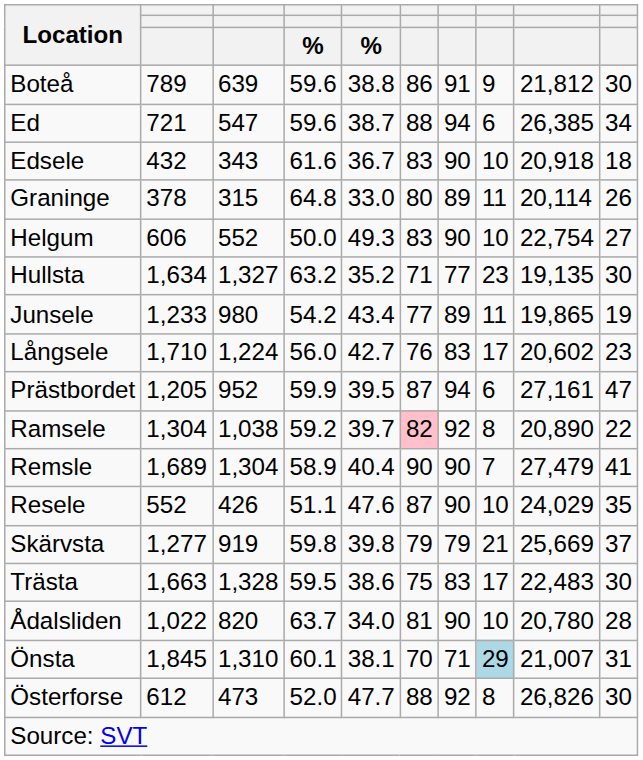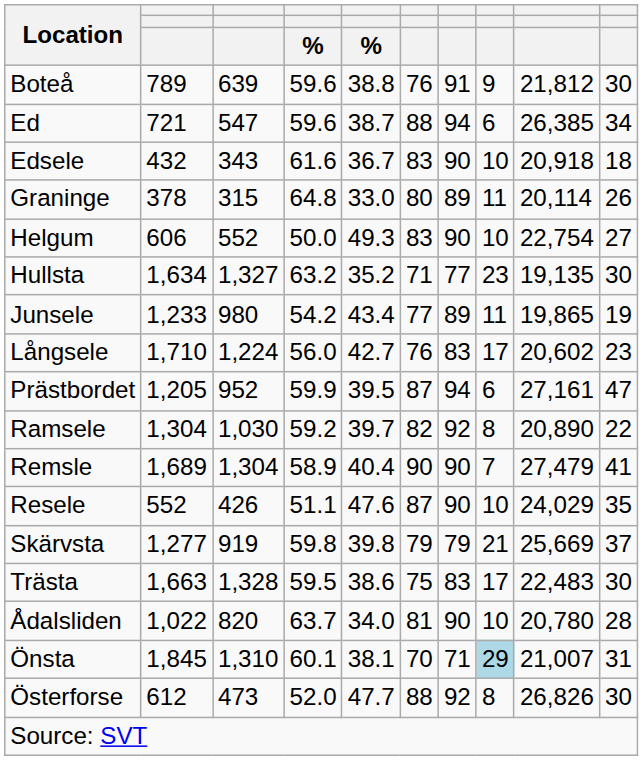(419, 84) 86 -> (419, 84) 76
(248, 429) 1,038 -> (248, 429) 1,030
(419, 429) pink background -> (419, 429) no background
